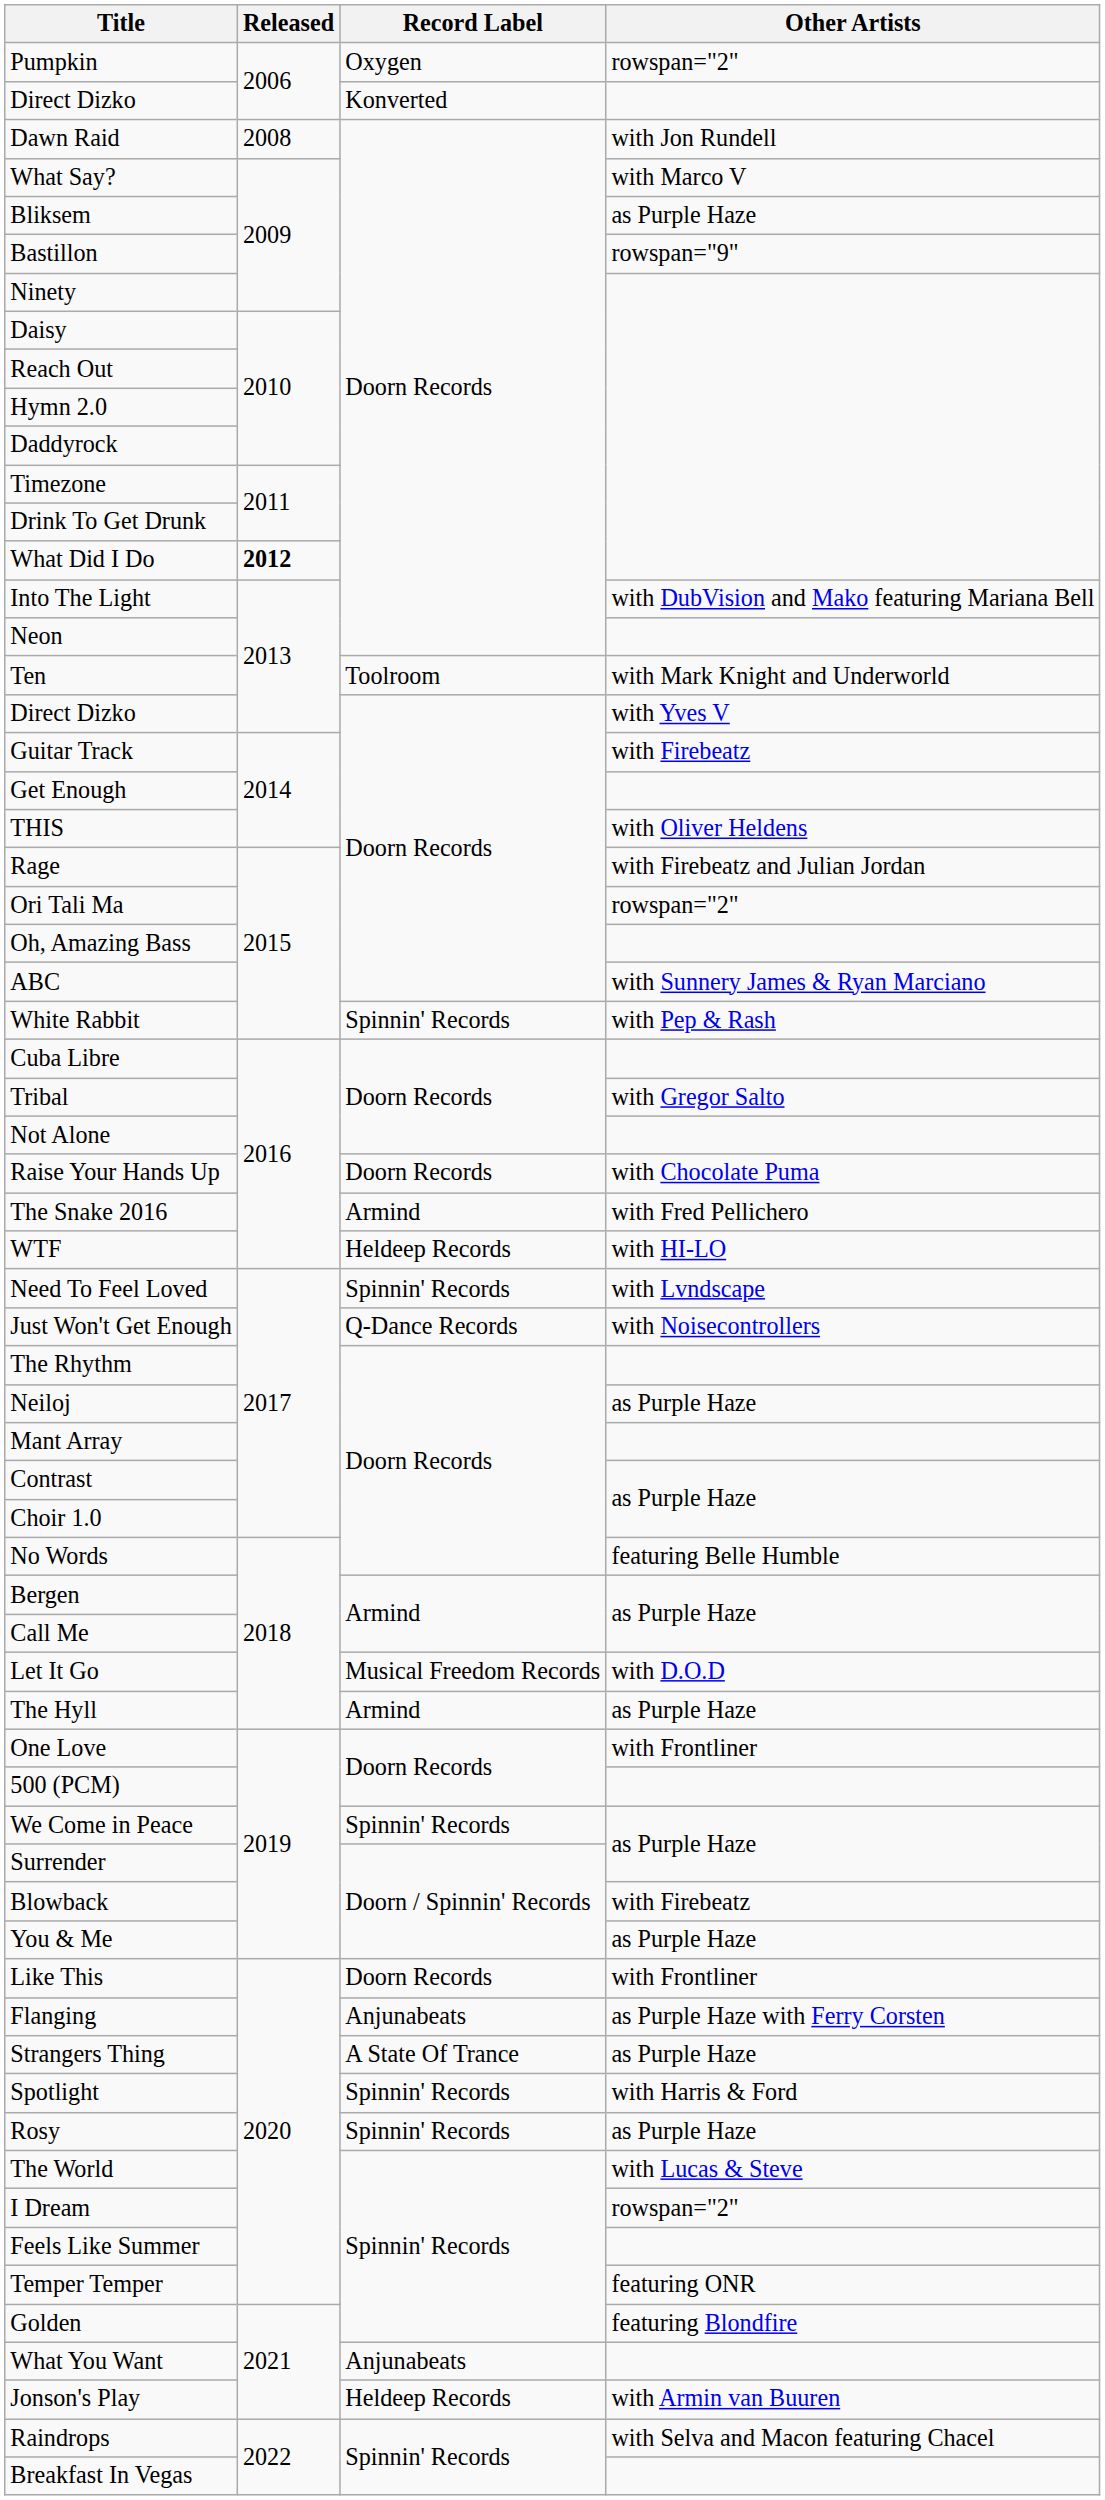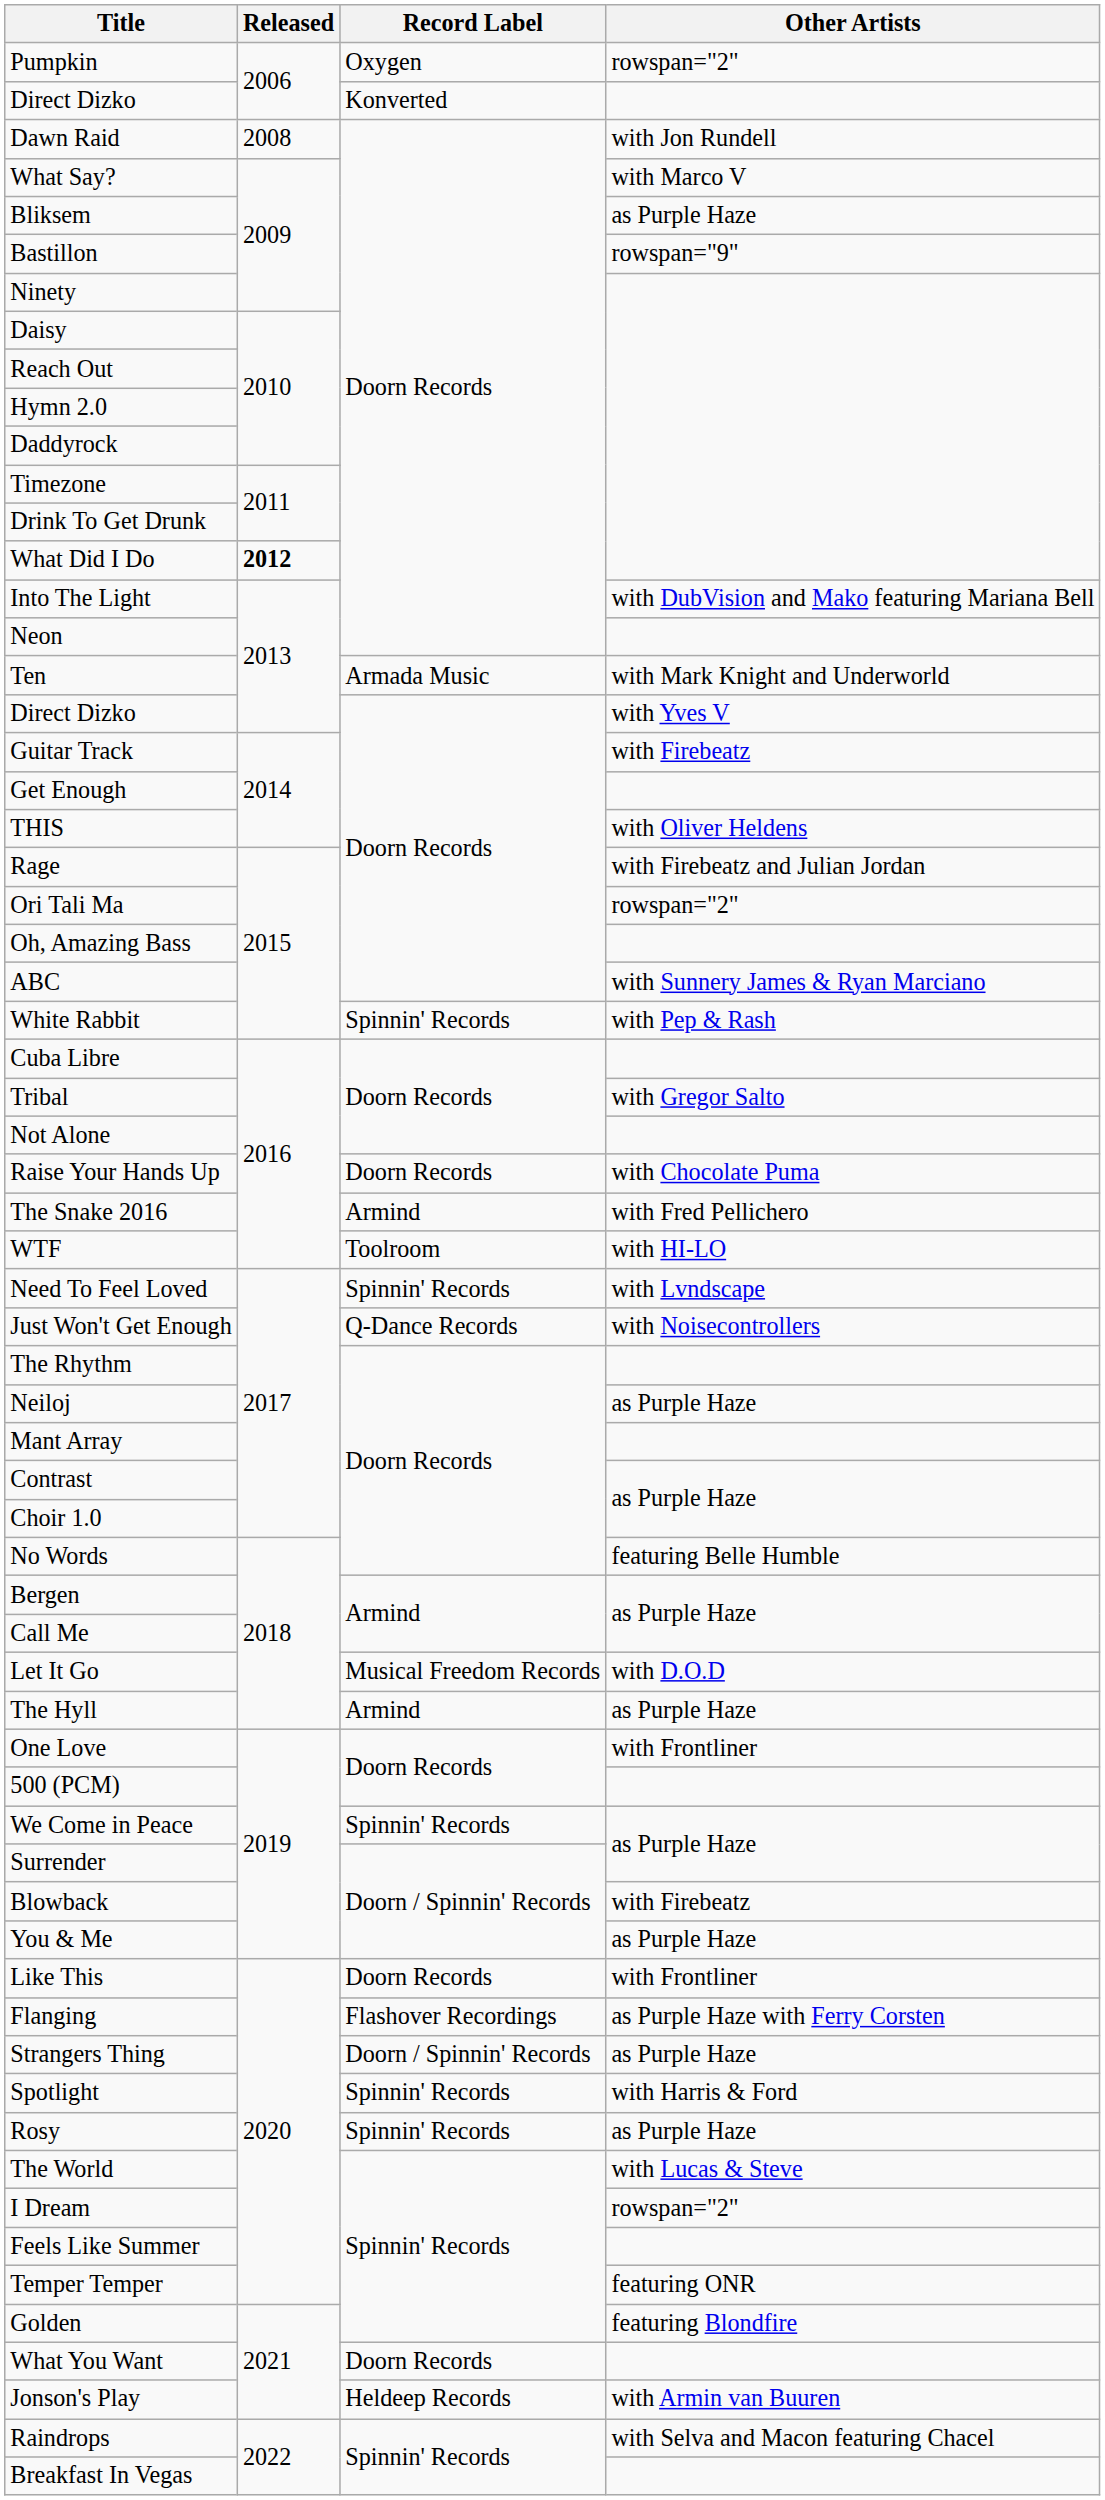(393, 675) Toolroom -> (417, 675) Armada Music
(428, 1249) Heldeep Records -> (393, 1249) Toolroom
(406, 2016) Anjunabeats -> (451, 2016) Flashover Recordings
(432, 2054) A State Of Trance -> (468, 2054) Doorn / Spinnin' Records
(406, 2360) Anjunabeats -> (419, 2360) Doorn Records
